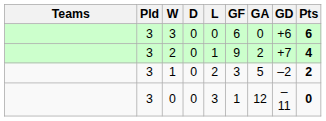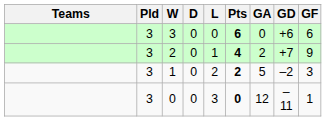columns swapped: (237, 14) <-> (309, 14)
